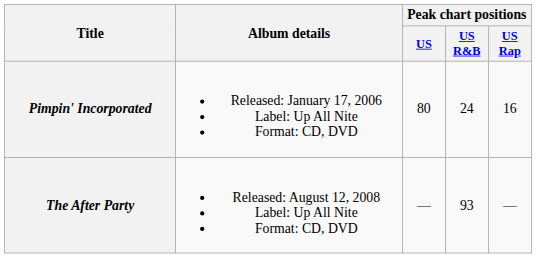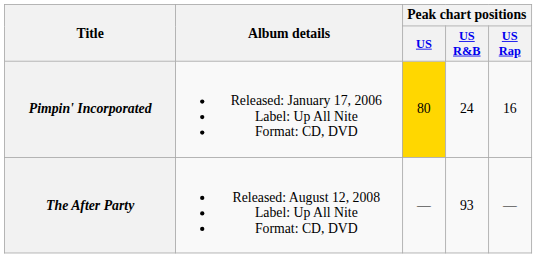(424, 109) no background -> (424, 109) gold background
